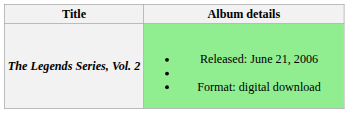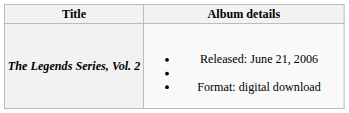(244, 73) lightgreen background -> (244, 73) no background
